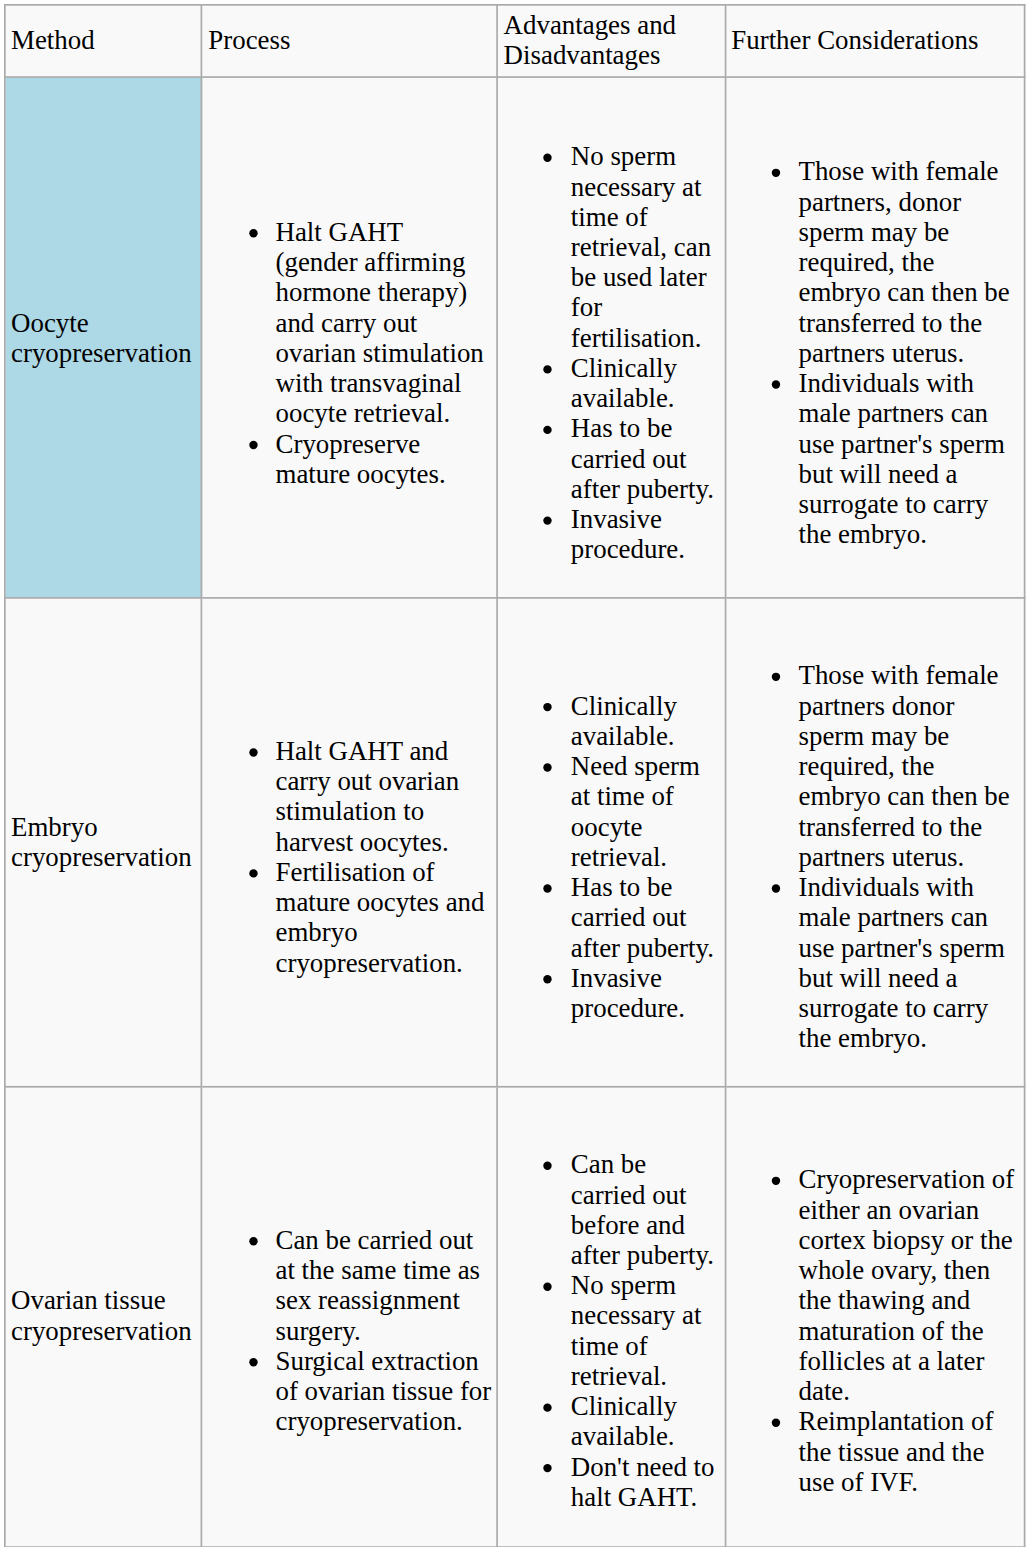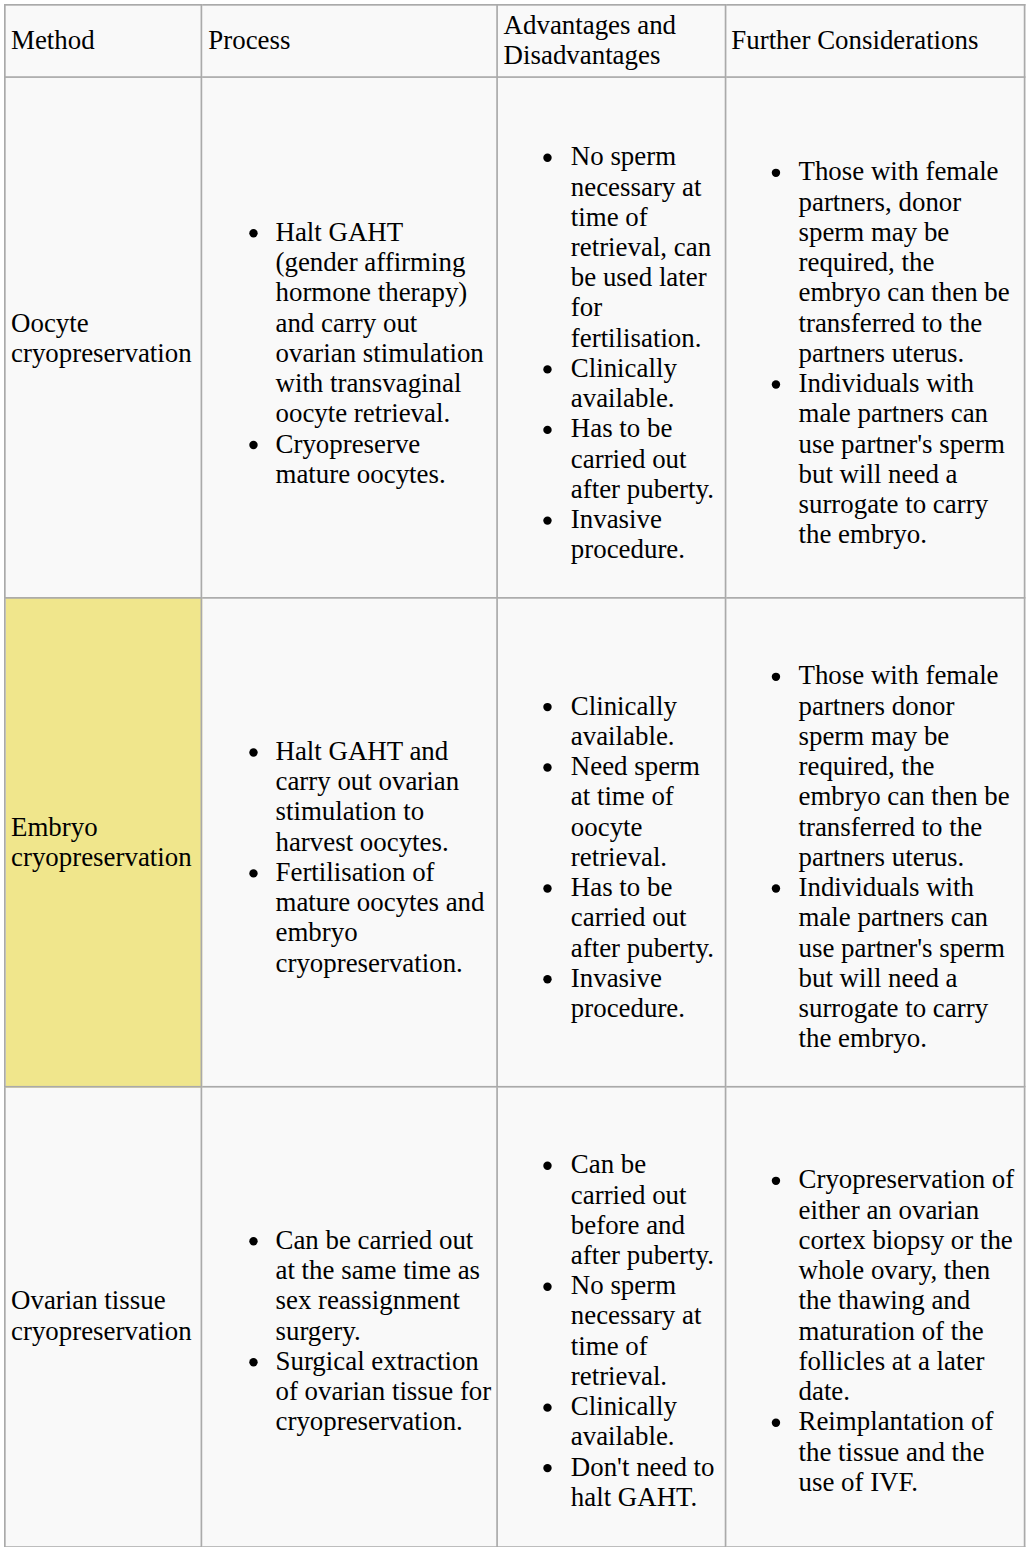(101, 337) lightblue background -> (101, 337) no background
(101, 841) no background -> (101, 841) khaki background
